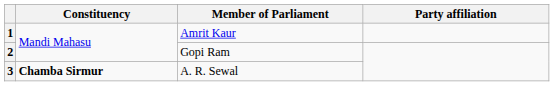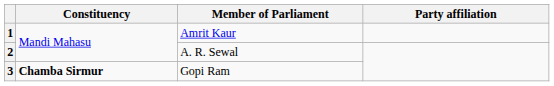(205, 52) Gopi Ram -> (209, 52) A. R. Sewal
(209, 71) A. R. Sewal -> (205, 71) Gopi Ram
